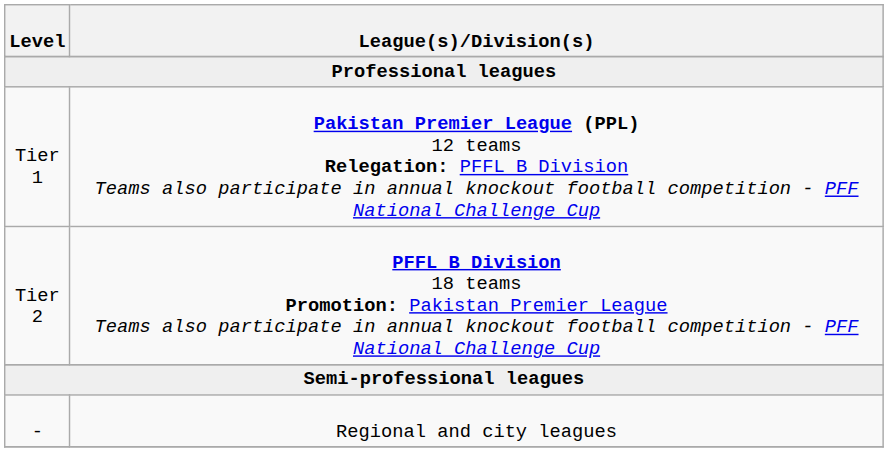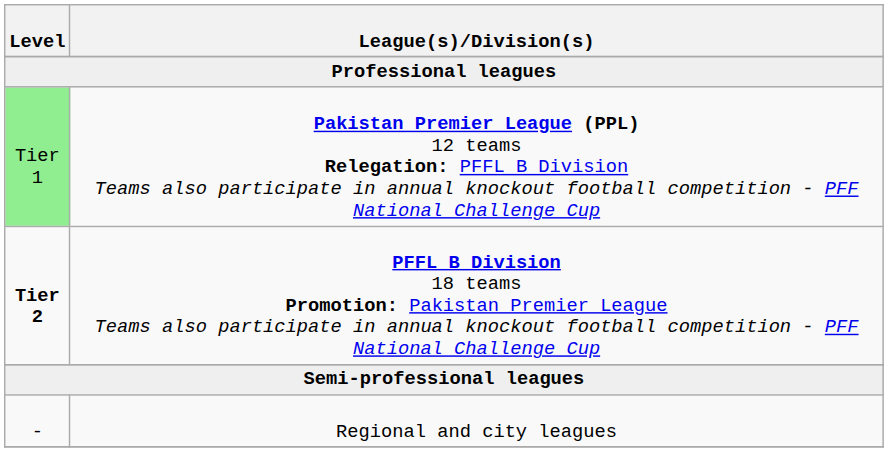(37, 167) no background -> (37, 167) lightgreen background
(37, 306) normal -> (37, 306) bold
